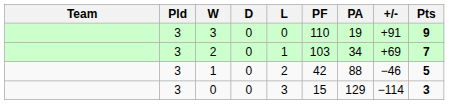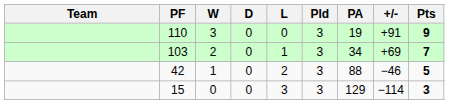columns swapped: (178, 14) <-> (320, 14)
